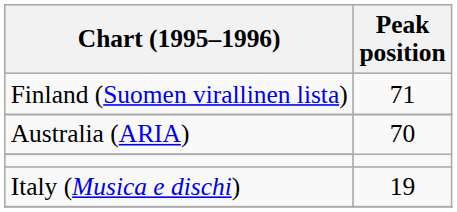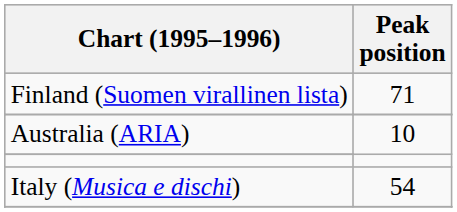(403, 133) 70 -> (403, 133) 10
(403, 186) 19 -> (403, 186) 54
